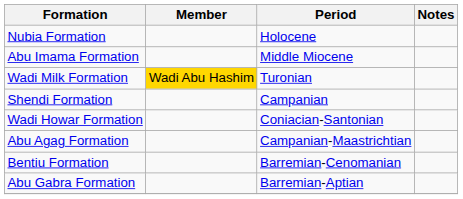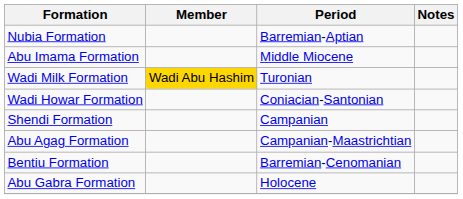(288, 36) Holocene -> (312, 36) Barremian-Aptian
rows swapped: (60, 99) <-> (75, 120)
(312, 183) Barremian-Aptian -> (288, 183) Holocene
